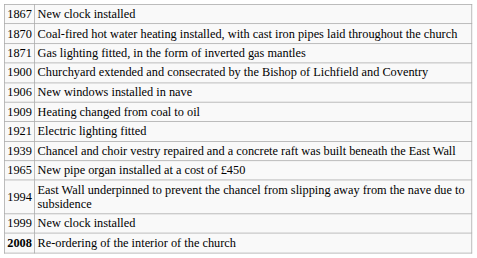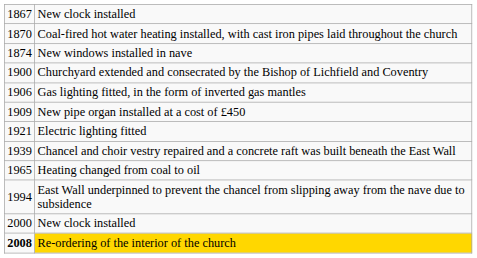(20, 53) 1871 -> (20, 53) 1874
(172, 53) Gas lighting fitted, in the form of inverted gas mantles -> (115, 53) New windows installed in nave
(115, 92) New windows installed in nave -> (172, 92) Gas lighting fitted, in the form of inverted gas mantles
(119, 111) Heating changed from coal to oil -> (141, 111) New pipe organ installed at a cost of £450
(141, 170) New pipe organ installed at a cost of £450 -> (119, 170) Heating changed from coal to oil
(20, 223) 1999 -> (20, 223) 2000
(137, 243) no background -> (137, 243) gold background
